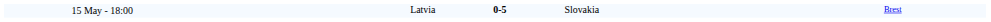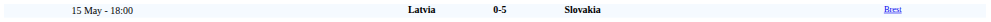(423, 10) normal -> (422, 10) bold
(582, 10) normal -> (583, 10) bold
